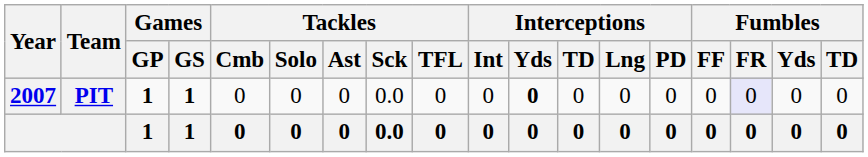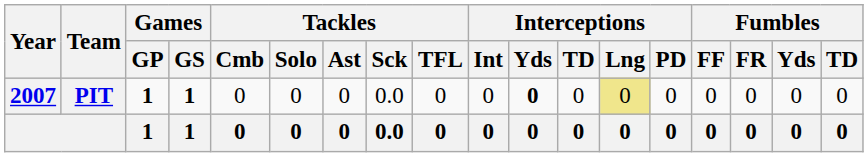(625, 95) no background -> (625, 95) khaki background
(751, 95) lavender background -> (751, 95) no background
